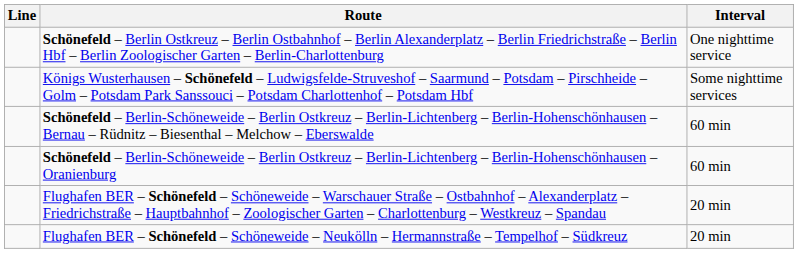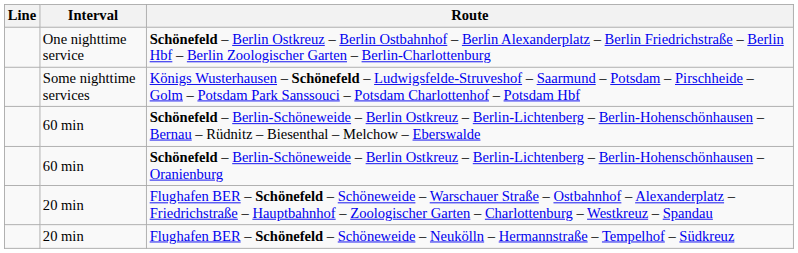columns swapped: (363, 16) <-> (740, 16)
